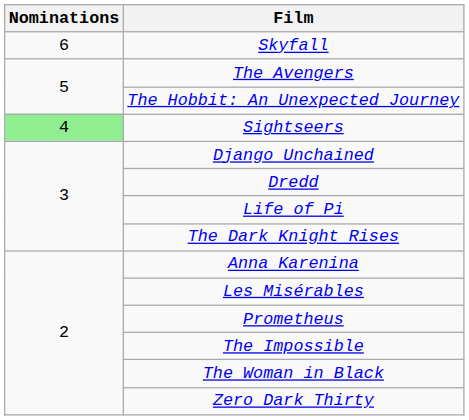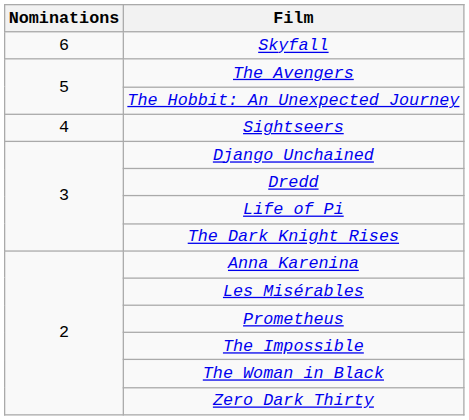(64, 128) lightgreen background -> (64, 128) no background
